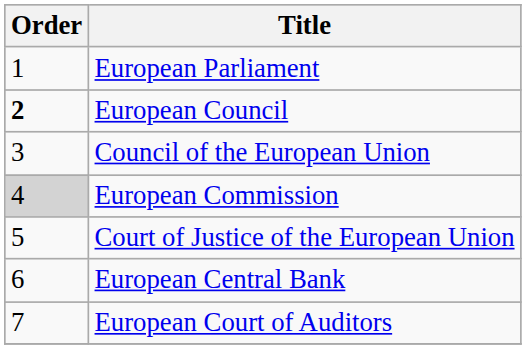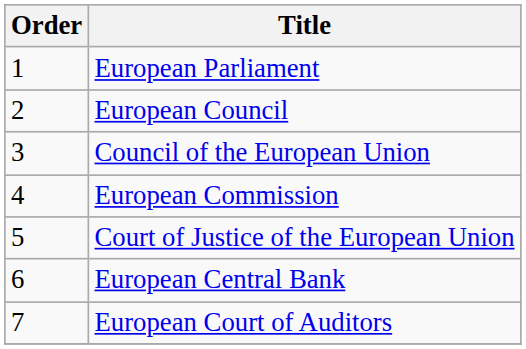(18, 110) bold -> (18, 110) normal
(18, 195) lightgrey background -> (18, 195) no background
